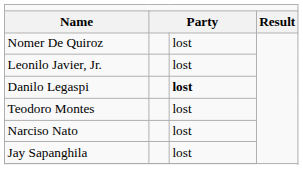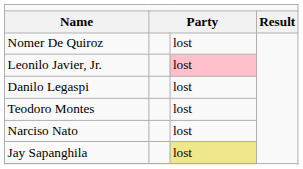(182, 65) no background -> (182, 65) pink background
(182, 87) bold -> (182, 87) normal
(182, 153) no background -> (182, 153) khaki background
